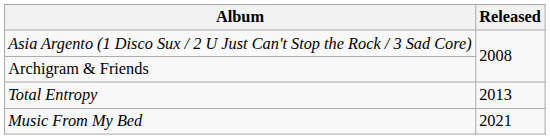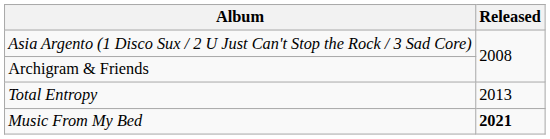(496, 120) normal -> (496, 120) bold
